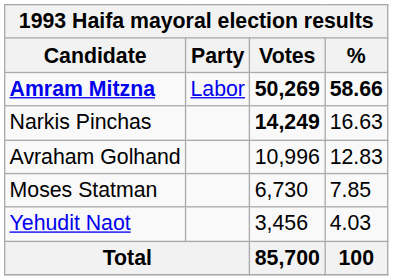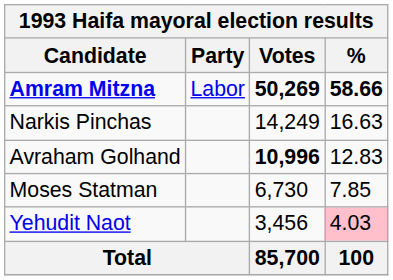(287, 122) bold -> (287, 122) normal
(287, 156) normal -> (287, 156) bold
(350, 223) no background -> (350, 223) pink background
